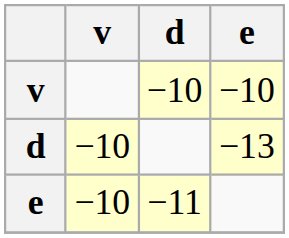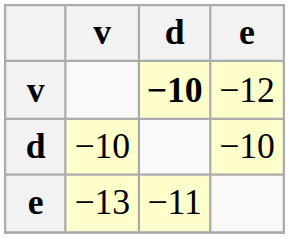(175, 89) normal -> (175, 89) bold
(247, 89) −10 -> (247, 89) −12
(247, 145) −13 -> (247, 145) −10
(102, 202) −10 -> (102, 202) −13
